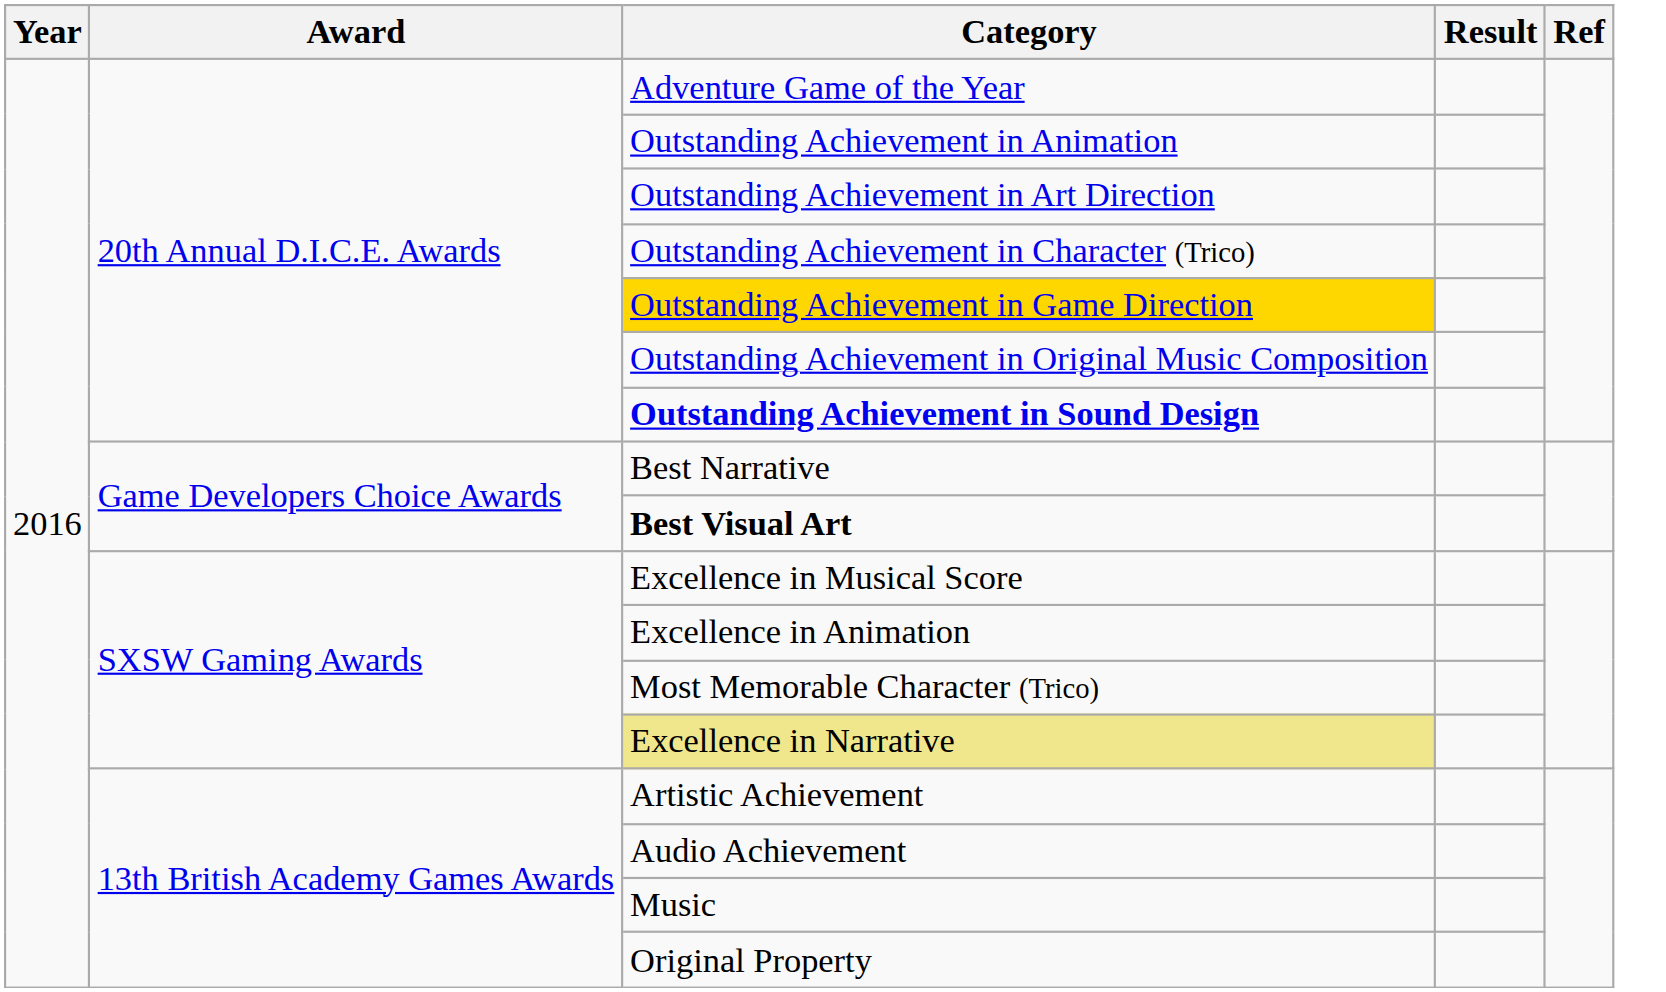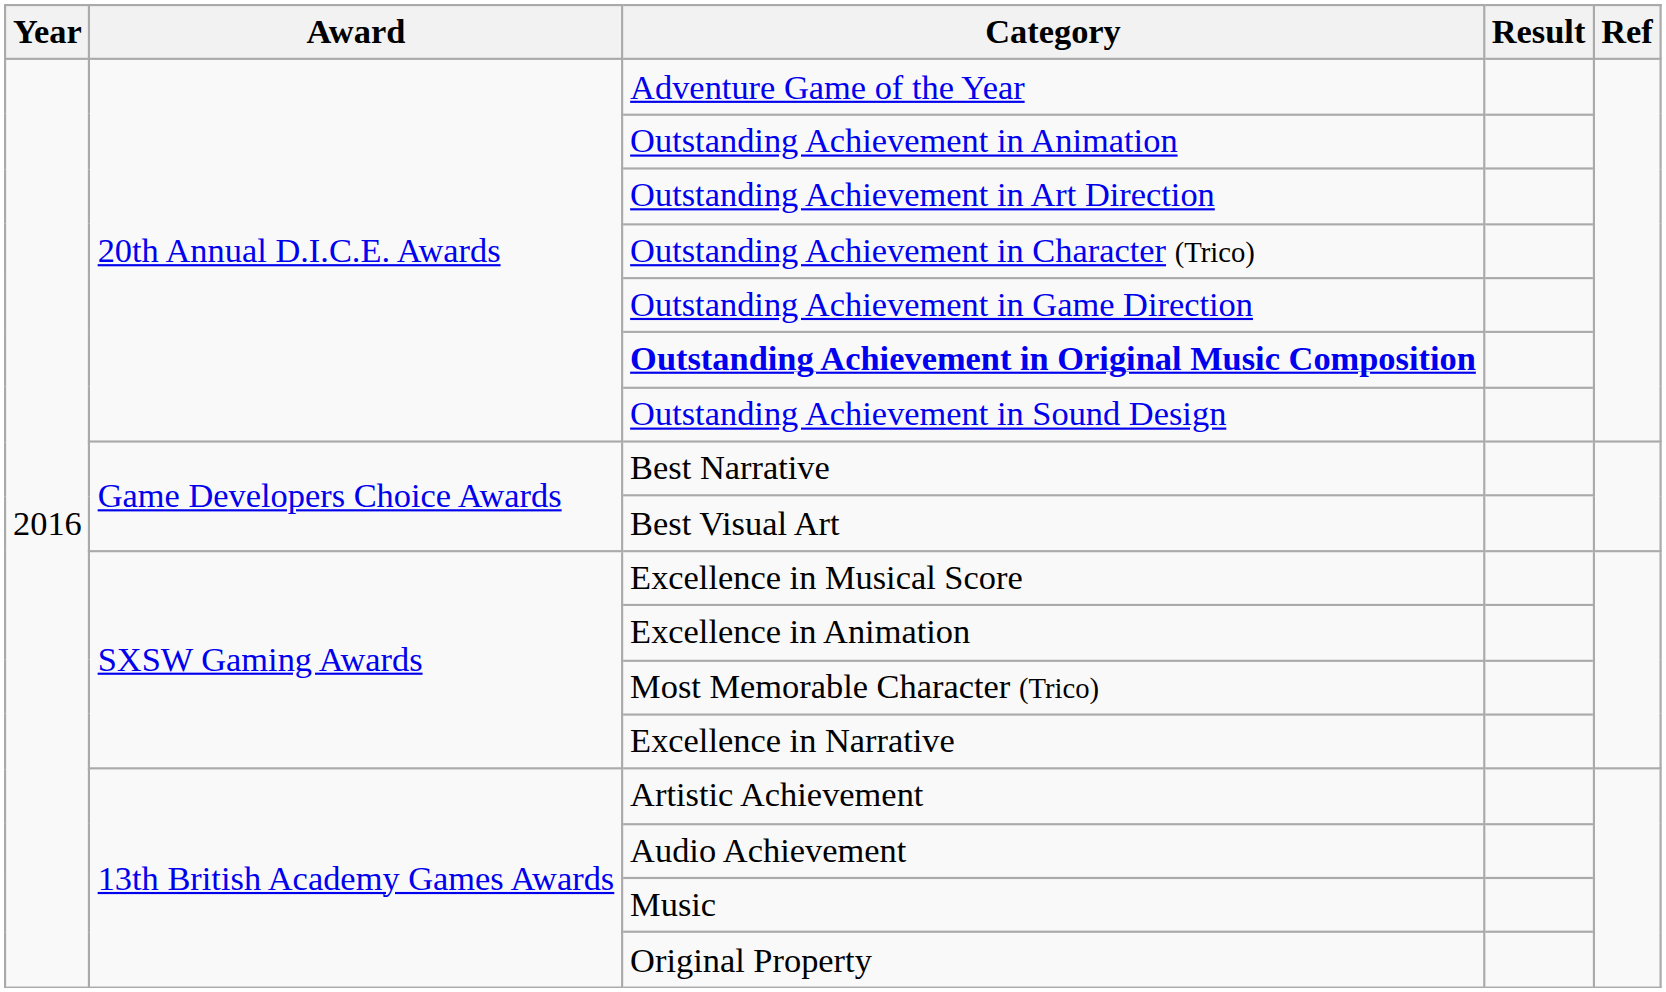(942, 304) gold background -> (942, 304) no background
(1029, 359) normal -> (1053, 359) bold
(945, 413) bold -> (928, 413) normal
(741, 522) bold -> (735, 522) normal
(792, 741) khaki background -> (792, 741) no background
